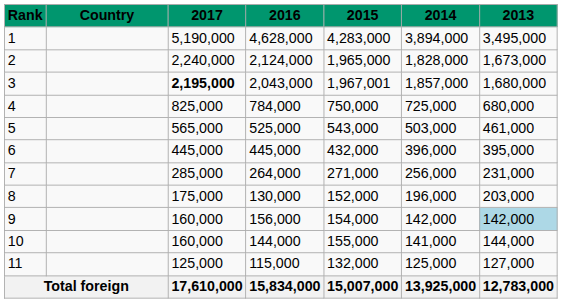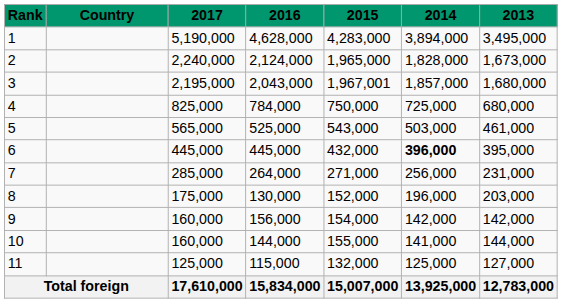(203, 83) bold -> (203, 83) normal
(431, 151) normal -> (431, 151) bold
(508, 219) lightblue background -> (508, 219) no background
